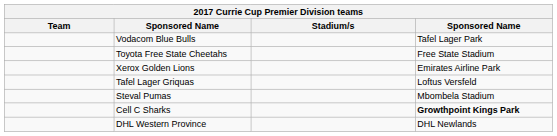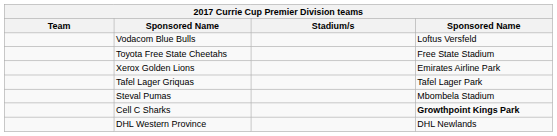(450, 40) Tafel Lager Park -> (447, 40) Loftus Versfeld
(447, 82) Loftus Versfeld -> (450, 82) Tafel Lager Park
